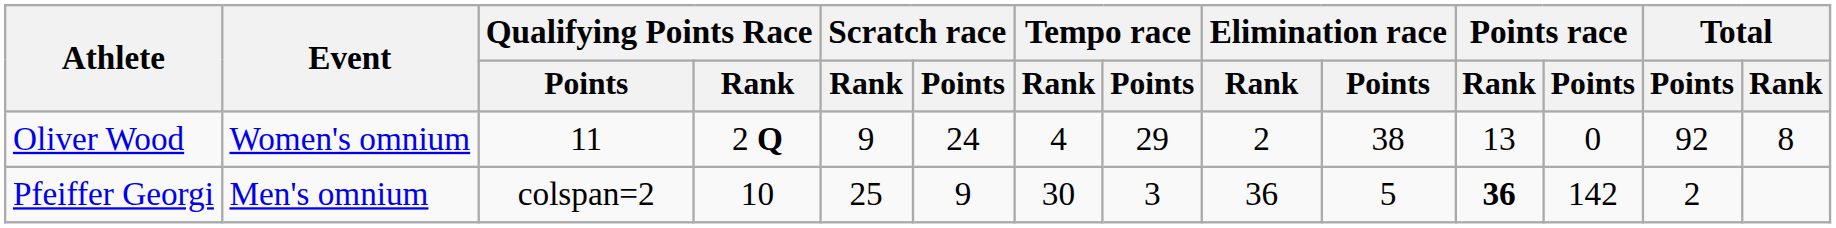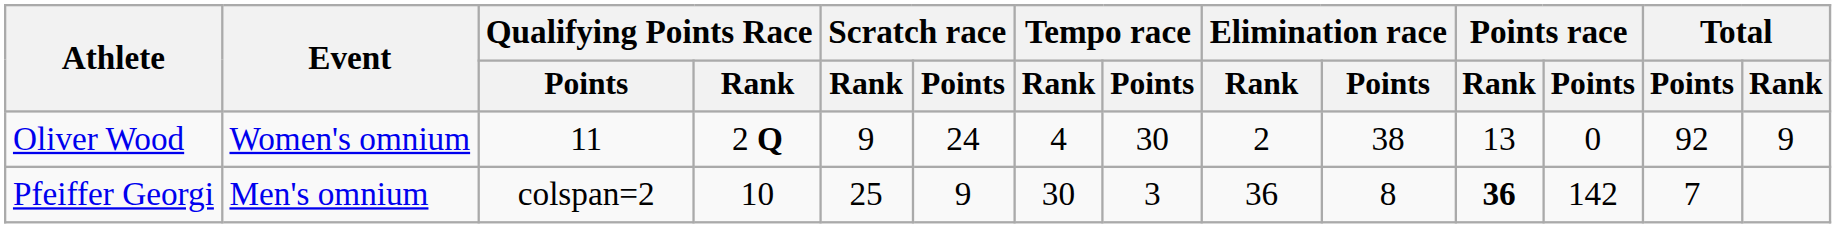(1152, 139) 29 -> (1152, 139) 30
(1786, 139) 8 -> (1786, 139) 9
(1388, 193) 5 -> (1388, 193) 8
(1692, 193) 2 -> (1692, 193) 7
